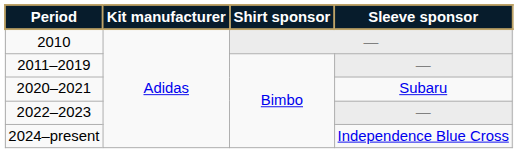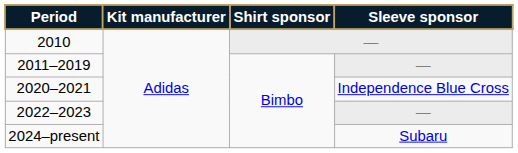(423, 88) Subaru -> (423, 88) Independence Blue Cross
(423, 136) Independence Blue Cross -> (423, 136) Subaru
